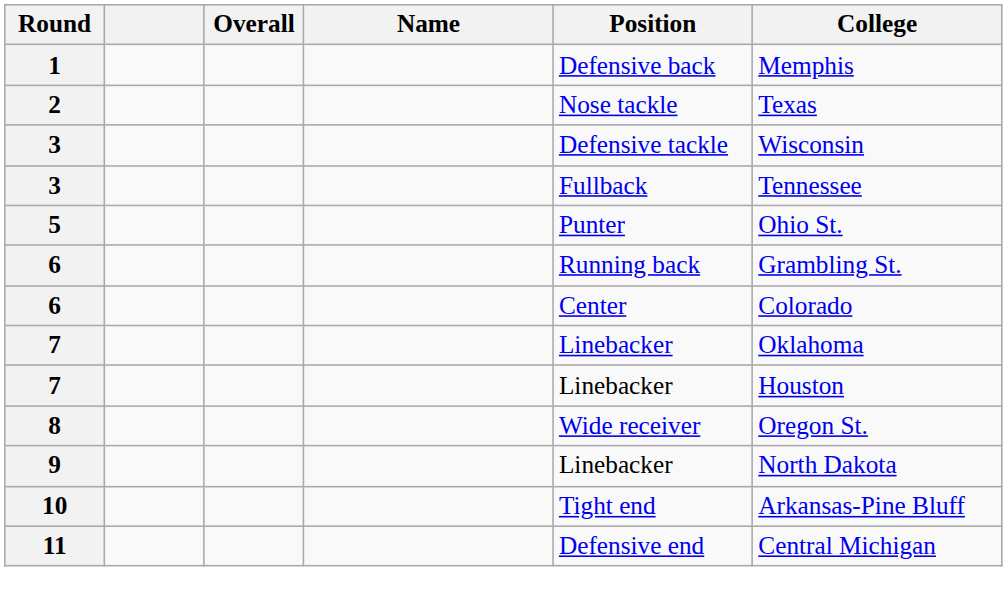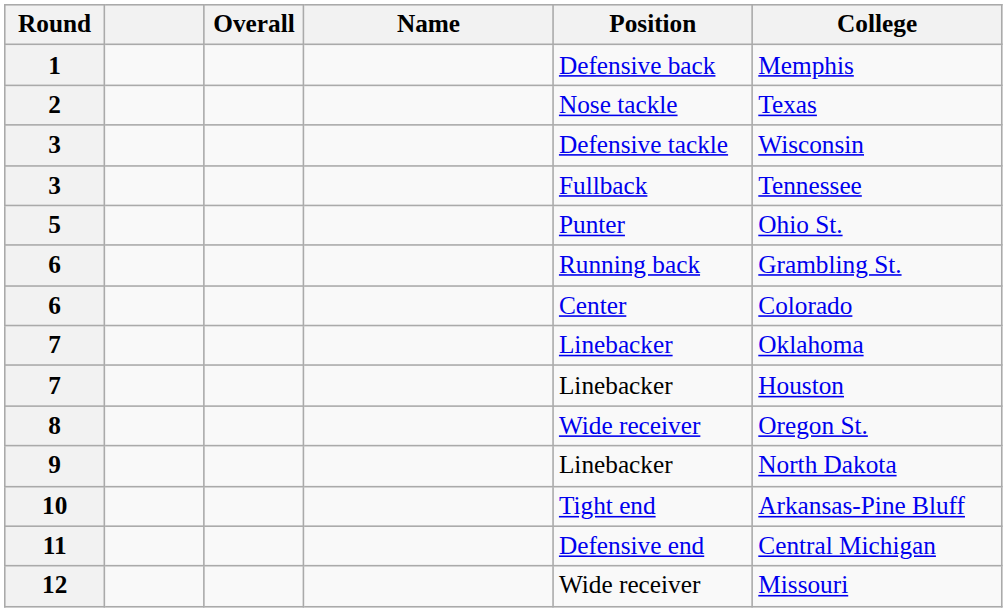+ row: (55, 585)
